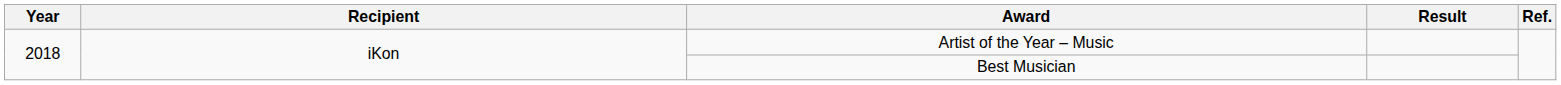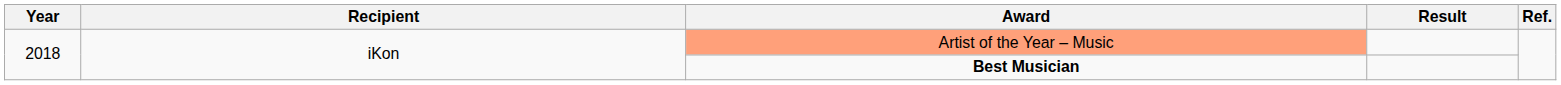(1026, 42) no background -> (1026, 42) lightsalmon background
(1026, 67) normal -> (1026, 67) bold
